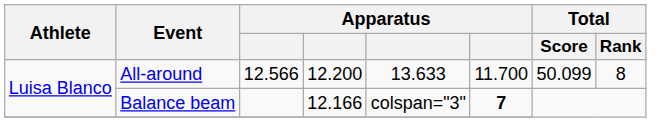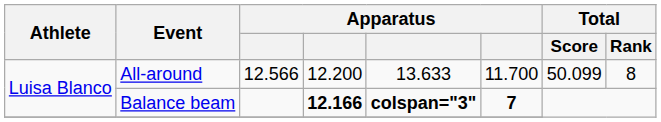(335, 103) normal -> (335, 103) bold
(418, 103) normal -> (423, 103) bold
